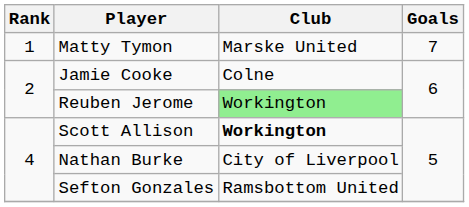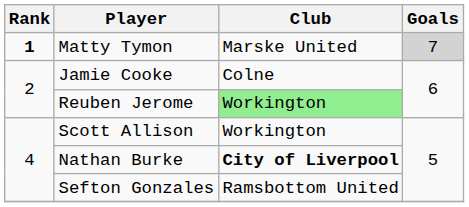(30, 47) normal -> (30, 47) bold
(433, 47) no background -> (433, 47) lightgrey background
(274, 131) bold -> (274, 131) normal
(311, 160) normal -> (311, 160) bold
